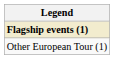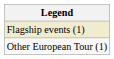(47, 29) bold -> (46, 29) normal
